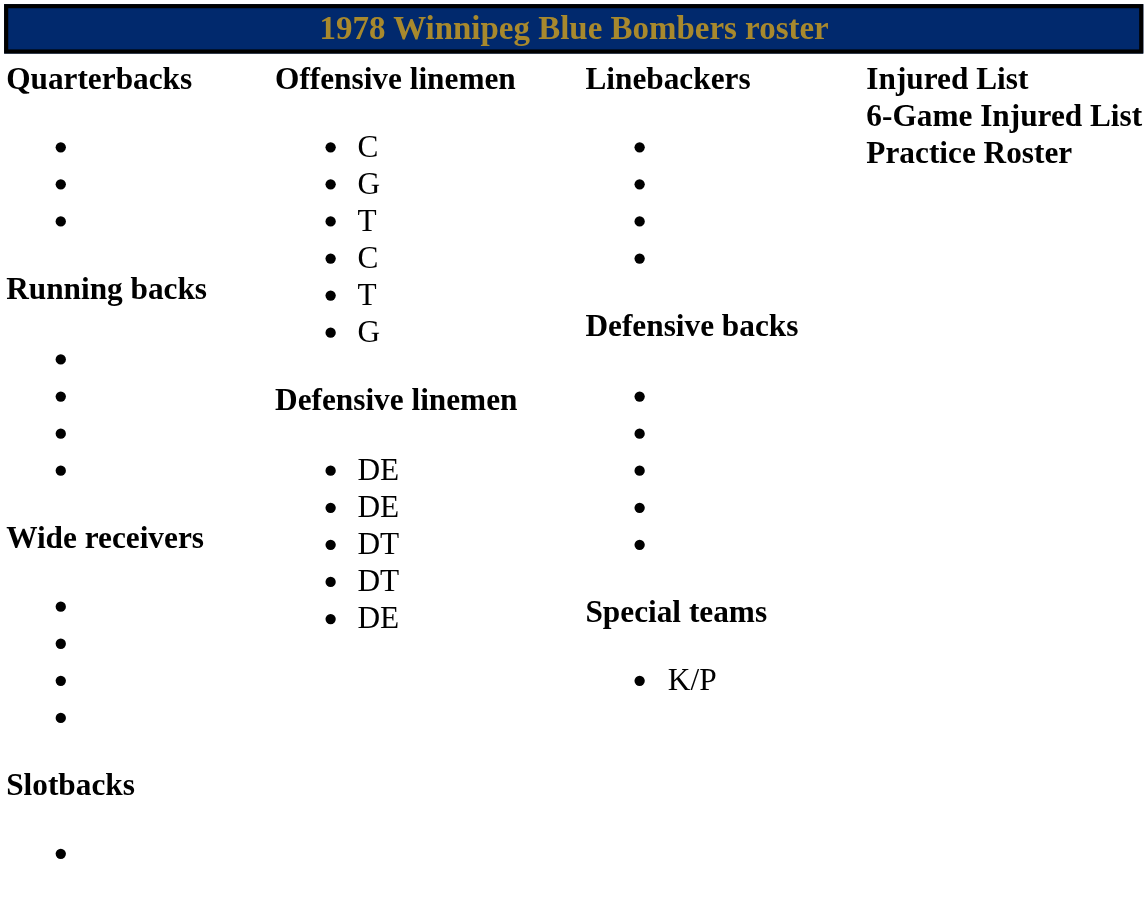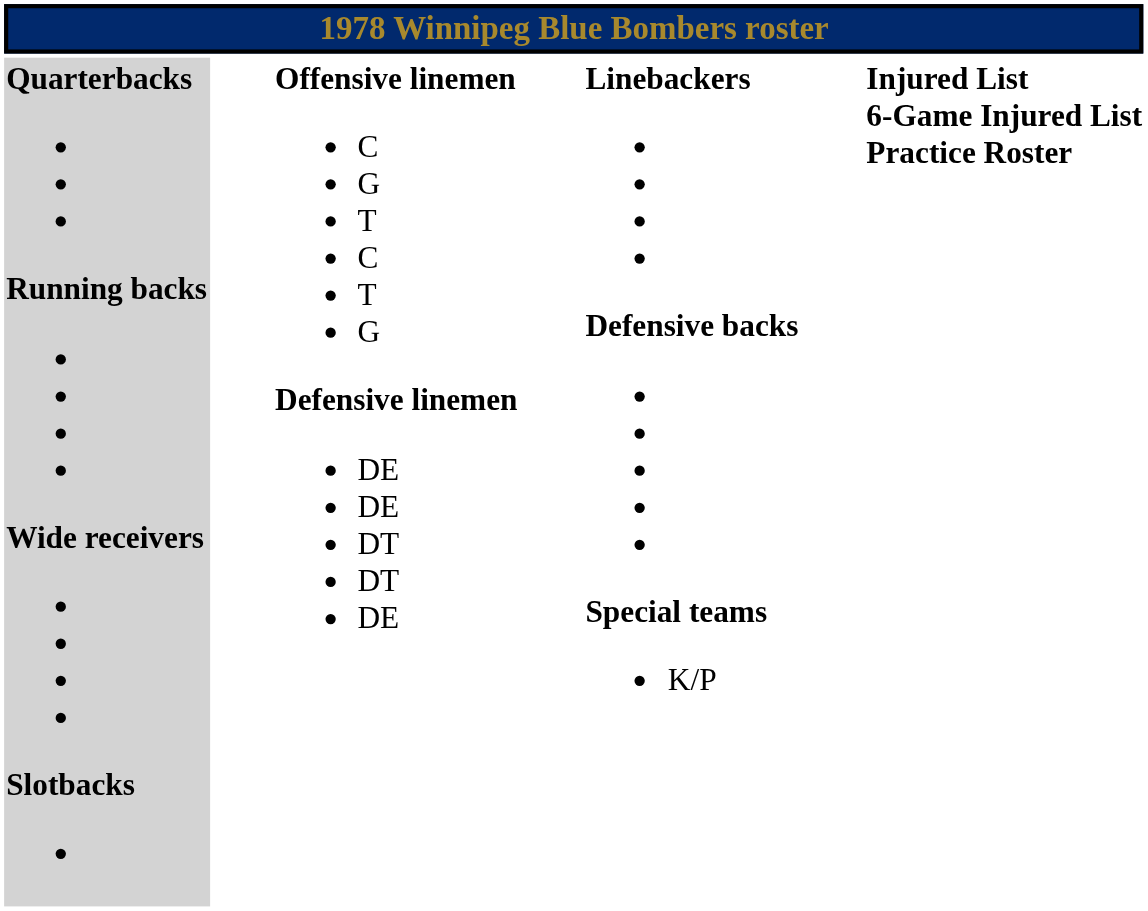(107, 466) no background -> (107, 466) lightgrey background
